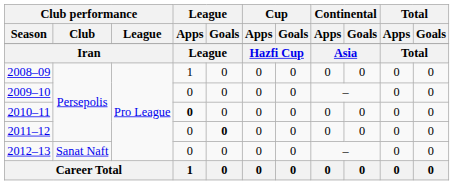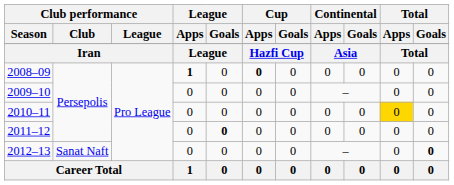(190, 72) normal -> (190, 72) bold
(259, 72) normal -> (259, 72) bold
(190, 111) bold -> (190, 111) normal
(397, 111) no background -> (397, 111) gold background
(431, 151) normal -> (431, 151) bold
